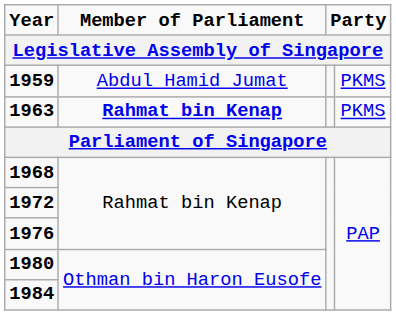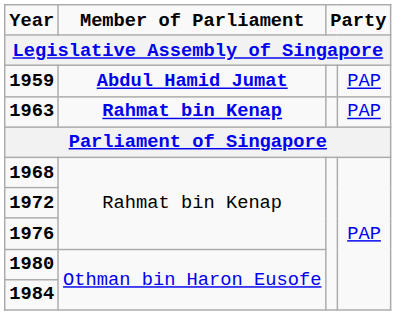(192, 81) normal -> (192, 81) bold
(363, 81) PKMS -> (364, 81) PAP
(363, 112) PKMS -> (364, 112) PAP
